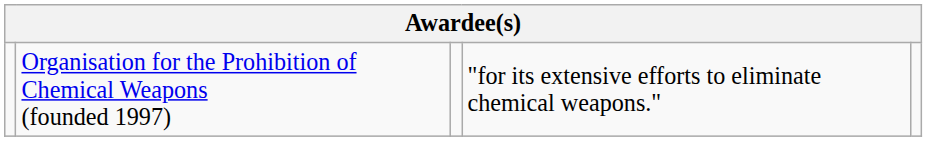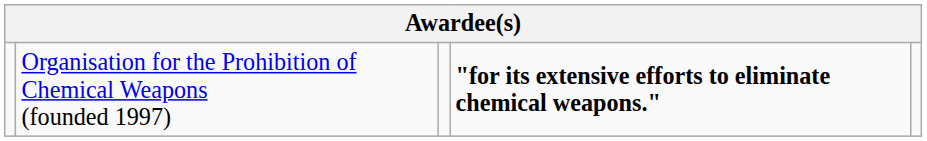(644, 89) normal -> (643, 89) bold
